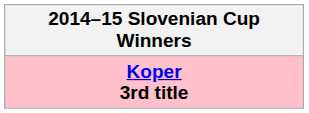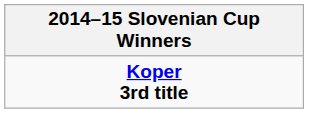(154, 81) pink background -> (154, 81) no background
